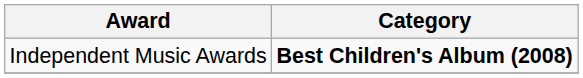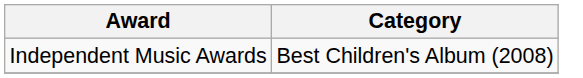(425, 55) bold -> (415, 55) normal
